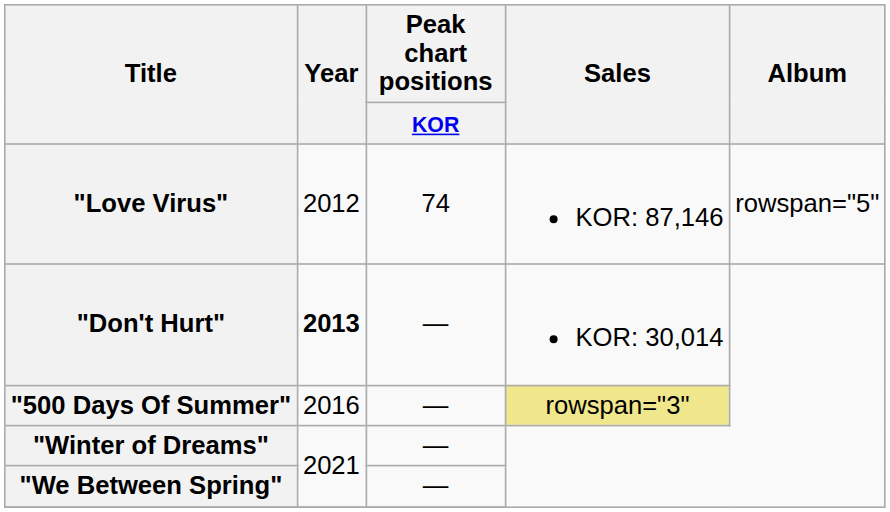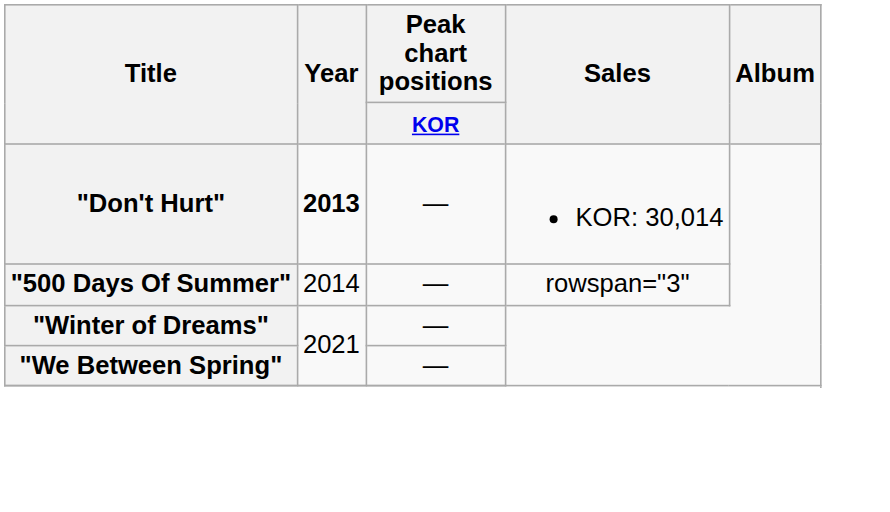- row: (151, 203)
(331, 404) 2016 -> (331, 284) 2014
(617, 404) khaki background -> (617, 284) no background
